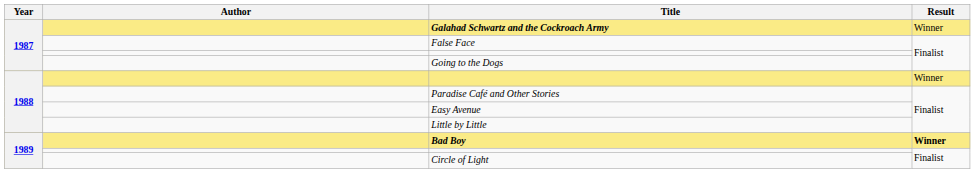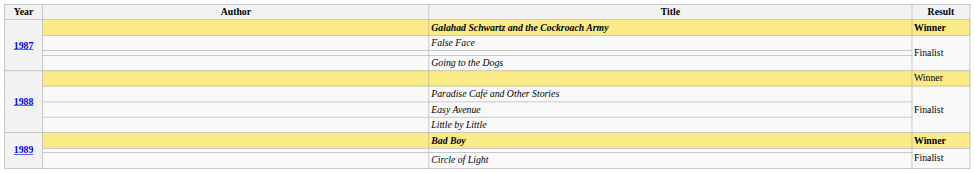(928, 27) normal -> (930, 27) bold
